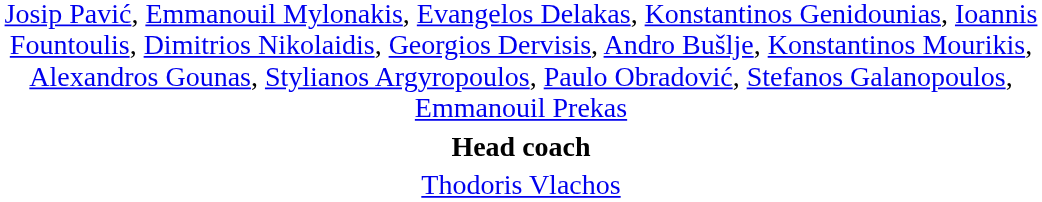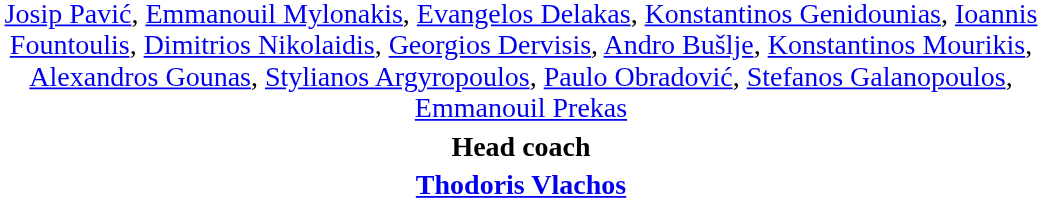(521, 185) normal -> (521, 185) bold
